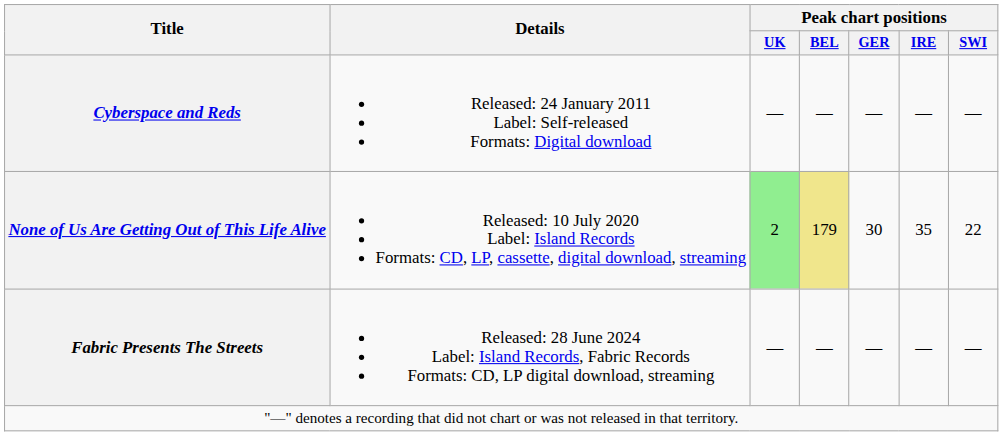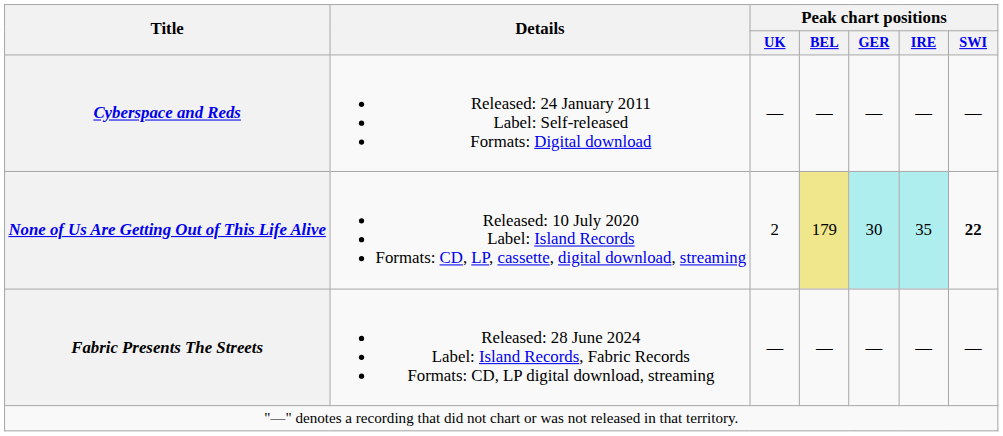(775, 230) lightgreen background -> (775, 230) no background
(874, 230) no background -> (874, 230) paleturquoise background
(924, 230) no background -> (924, 230) paleturquoise background
(973, 230) normal -> (973, 230) bold
